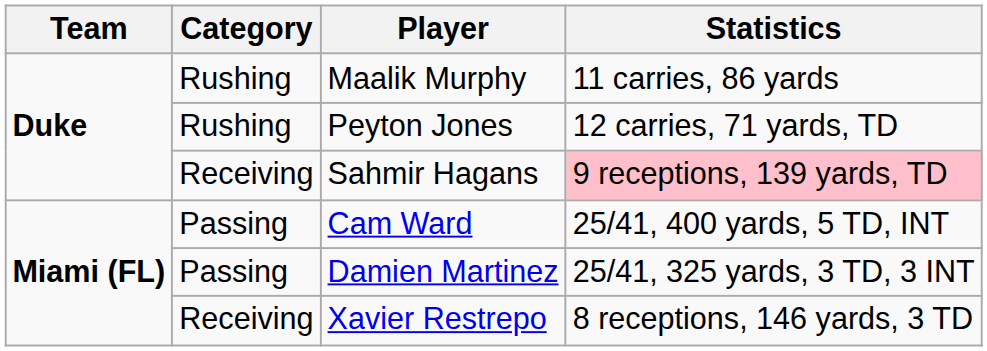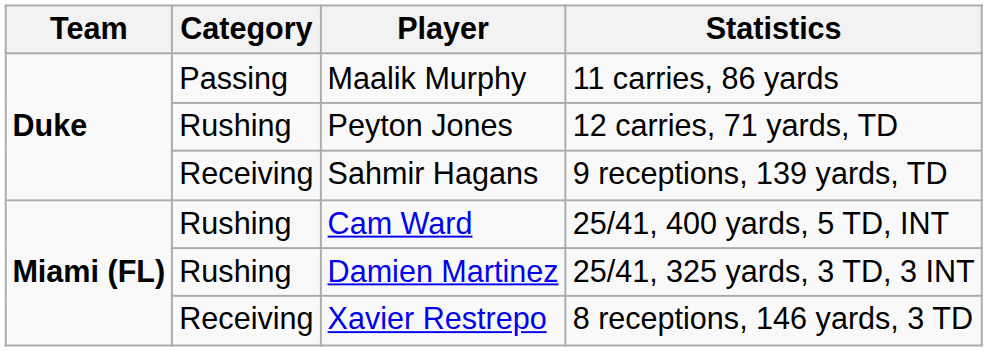(235, 77) Rushing -> (234, 77) Passing
(760, 174) pink background -> (760, 174) no background
(234, 223) Passing -> (235, 223) Rushing
(234, 271) Passing -> (235, 271) Rushing
